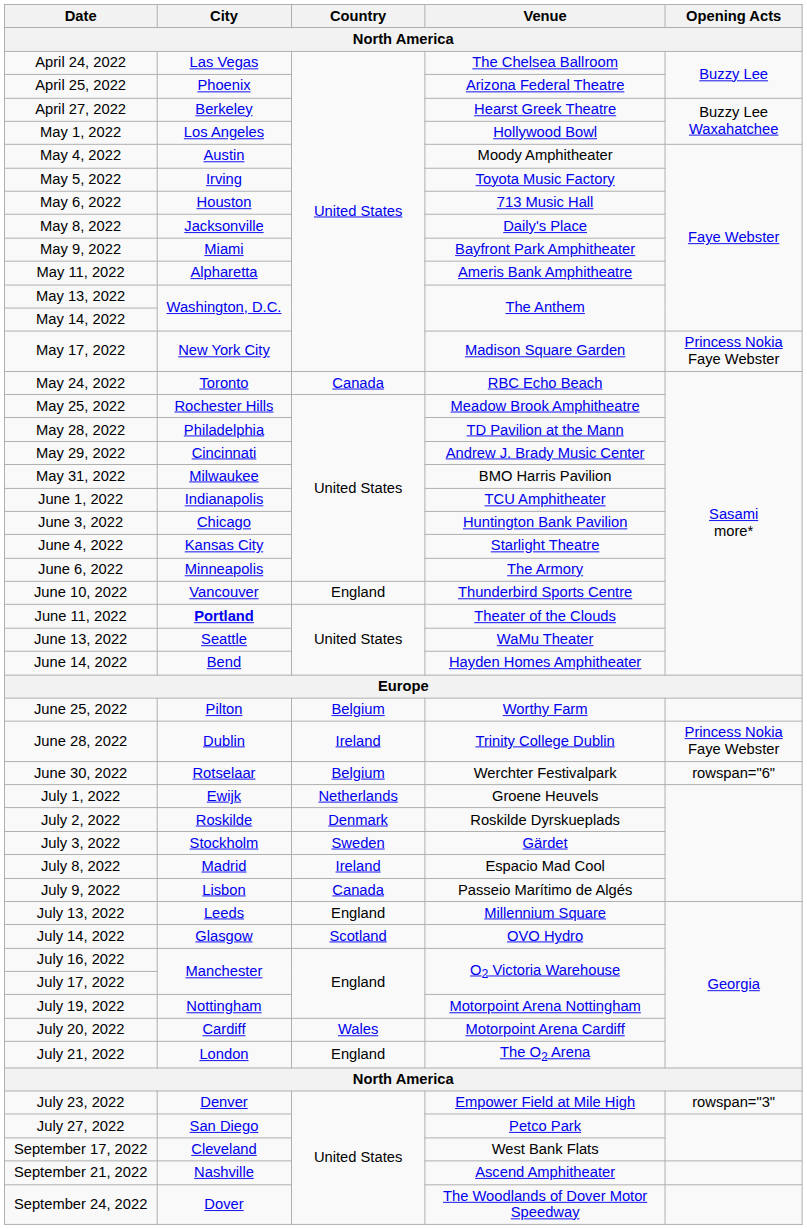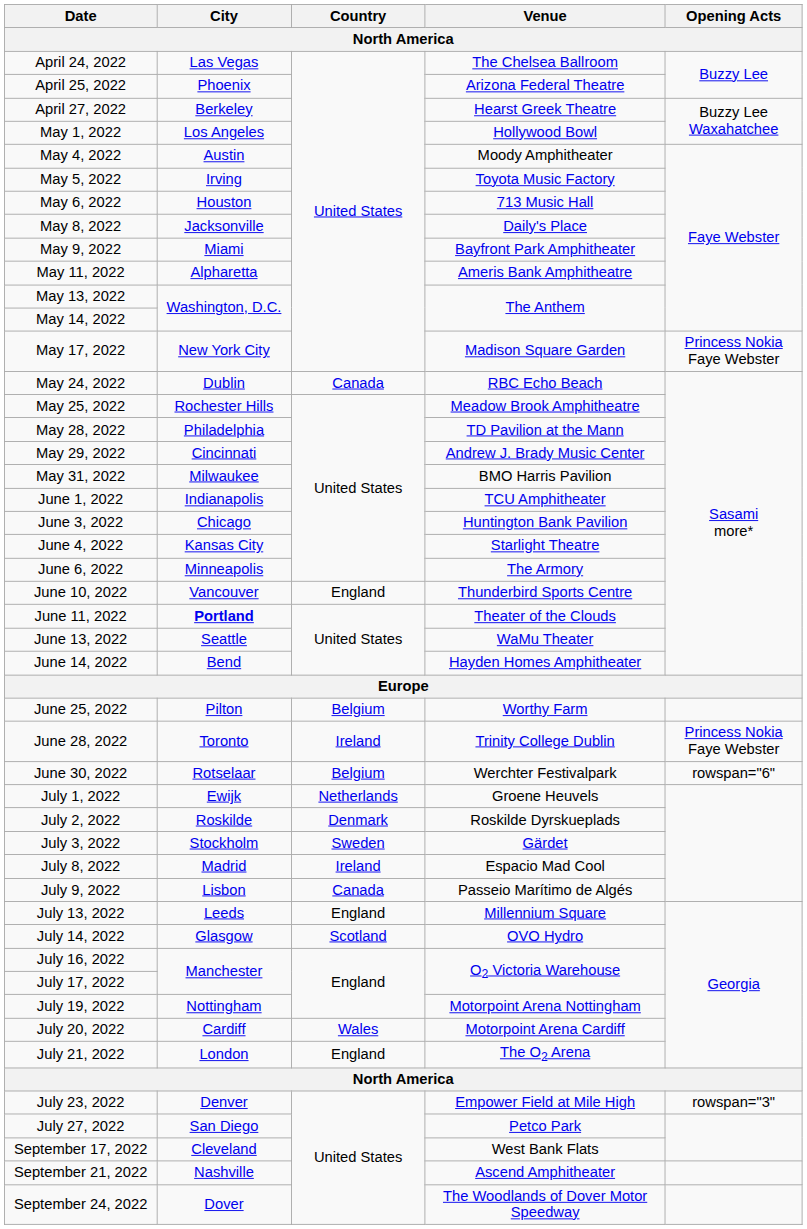(224, 382) Toronto -> (224, 382) Dublin
(224, 741) Dublin -> (224, 741) Toronto
